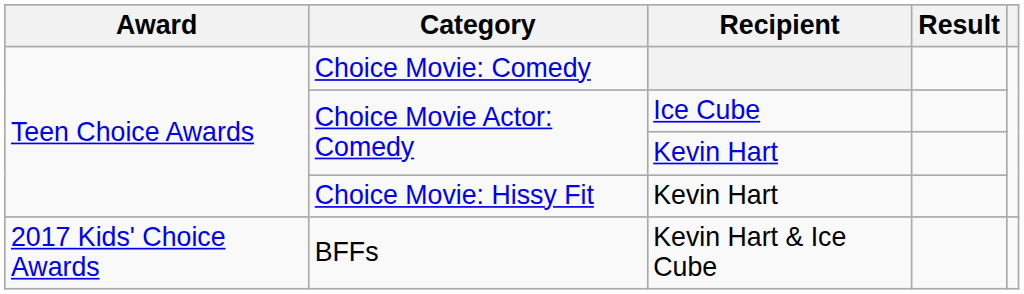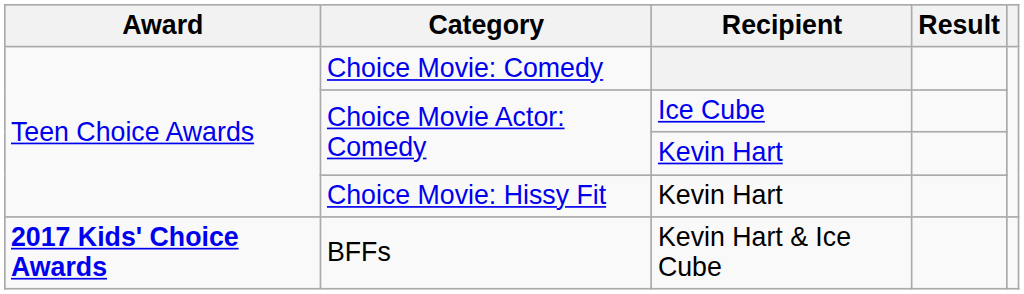(118, 252) normal -> (125, 252) bold
